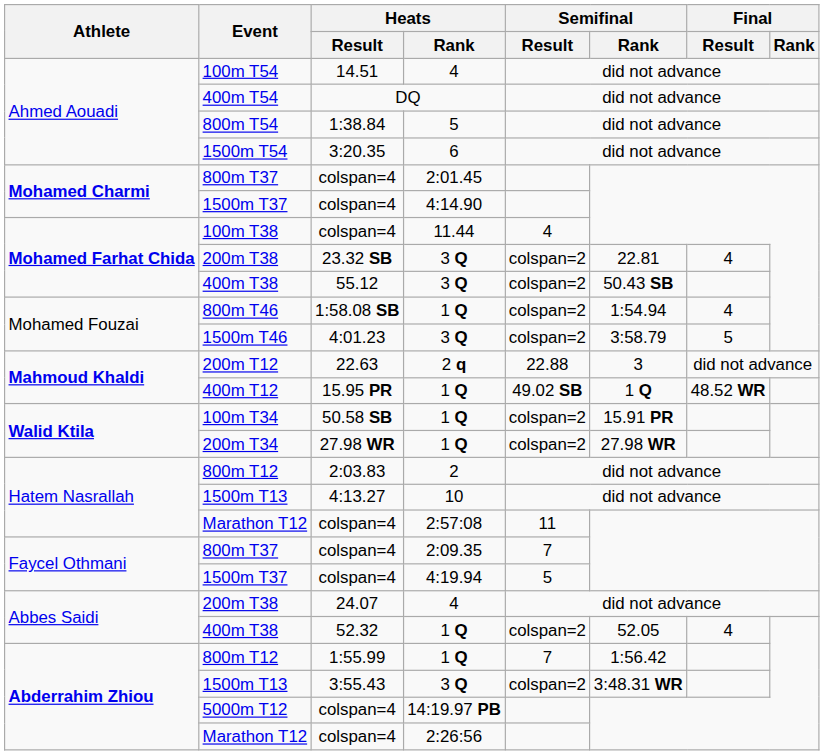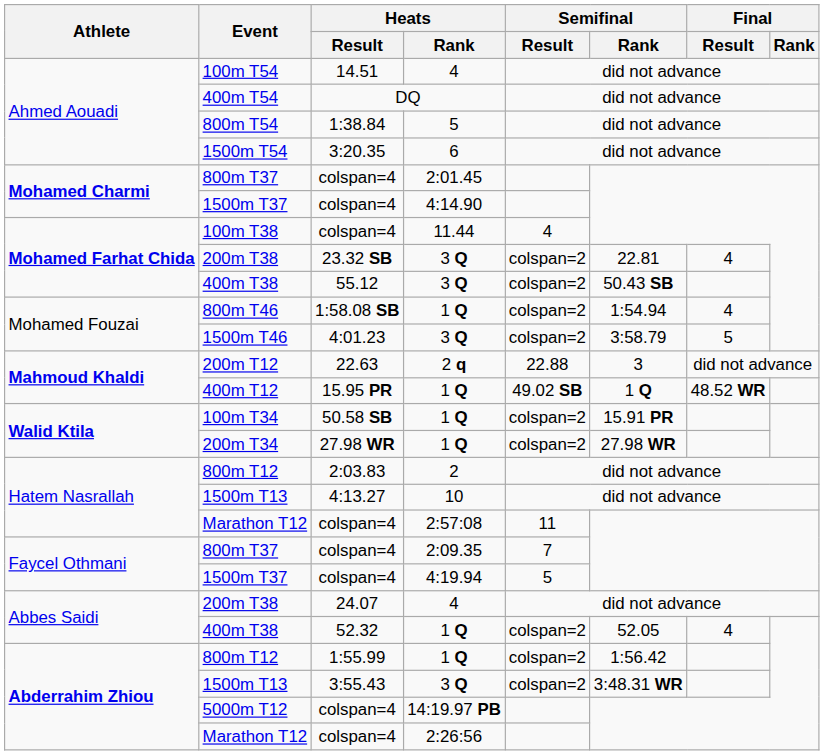(547, 657) 7 -> (547, 657) colspan=2
